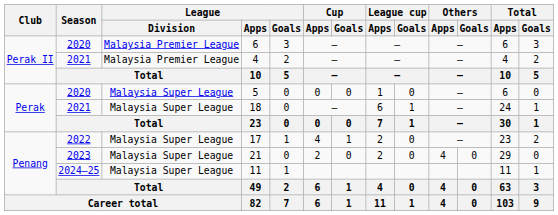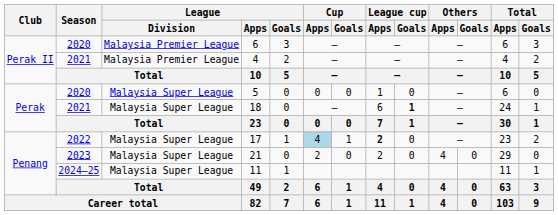(412, 108) normal -> (412, 108) bold
(318, 139) no background -> (318, 139) lightblue background
(380, 139) normal -> (380, 139) bold
